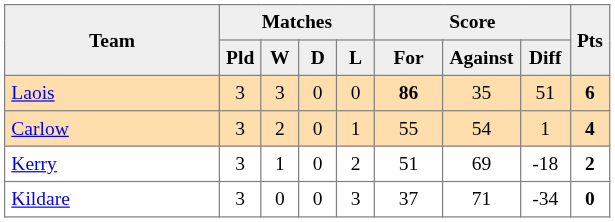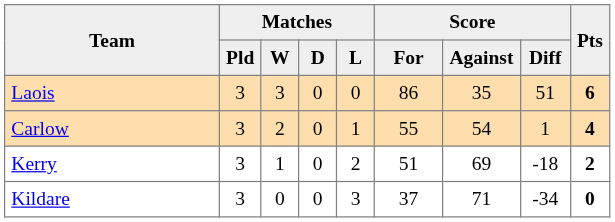(409, 92) bold -> (409, 92) normal
